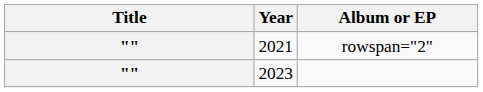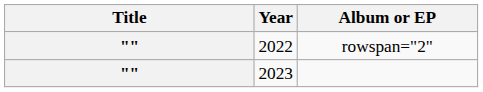(276, 45) 2021 -> (276, 45) 2022
